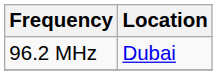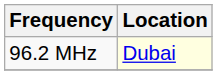(149, 53) no background -> (149, 53) lightyellow background
